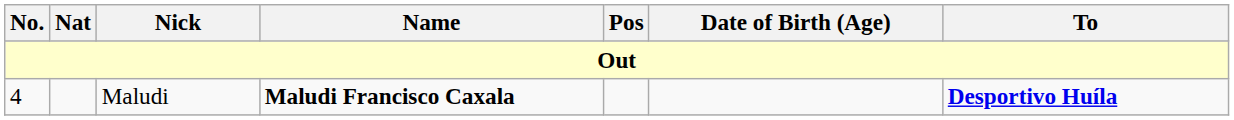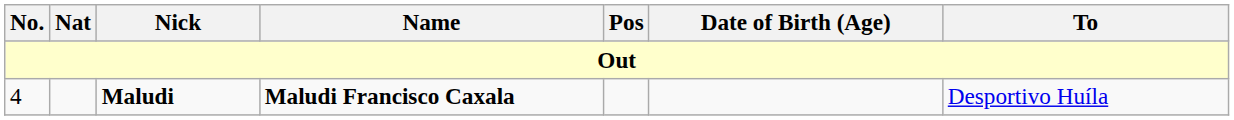(135, 96) normal -> (138, 96) bold
(1033, 96) bold -> (1028, 96) normal
